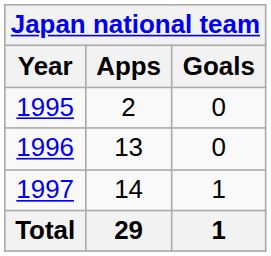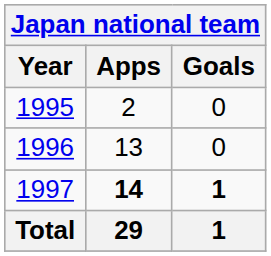(129, 189) normal -> (129, 189) bold
(219, 189) normal -> (219, 189) bold
